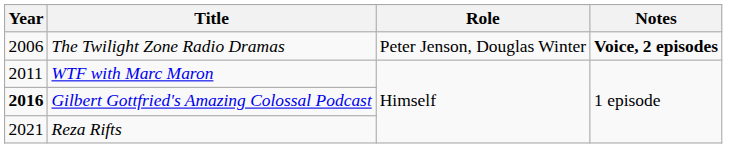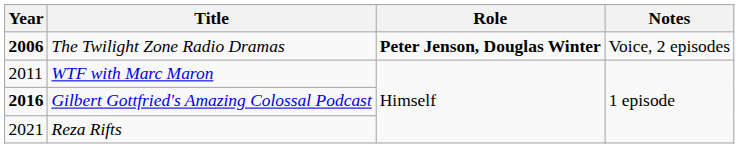(26, 45) normal -> (26, 45) bold
(483, 45) normal -> (490, 45) bold
(656, 45) bold -> (669, 45) normal
